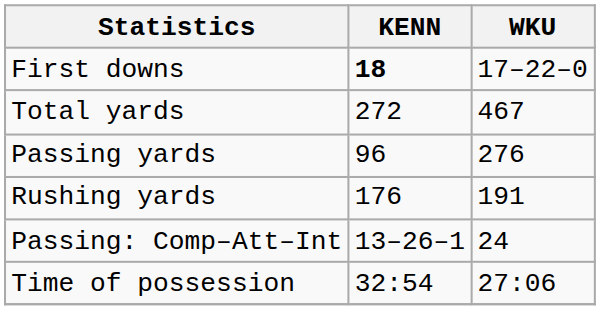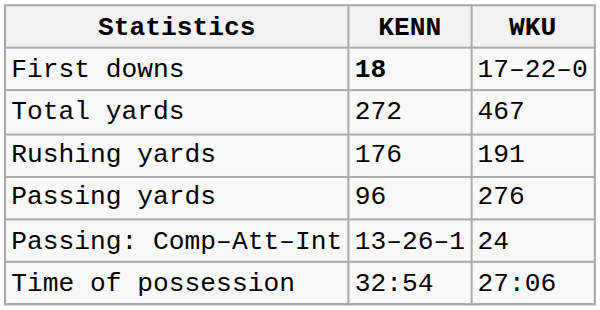rows swapped: (114, 198) <-> (114, 155)
